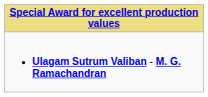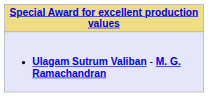(104, 68) no background -> (104, 68) lavender background
